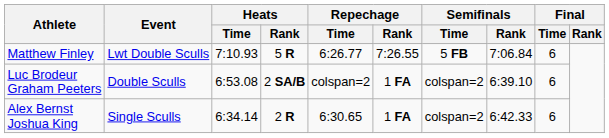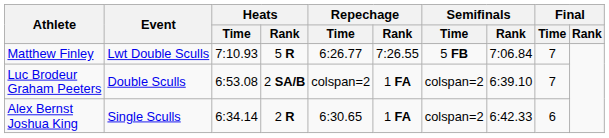(552, 54) 6 -> (552, 54) 7
(552, 82) 6 -> (552, 82) 7
